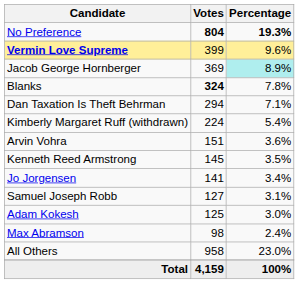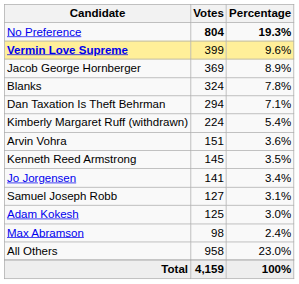(278, 68) paleturquoise background -> (278, 68) no background
(214, 86) bold -> (214, 86) normal
